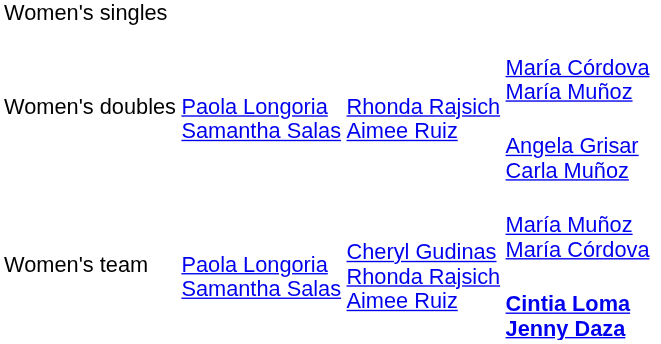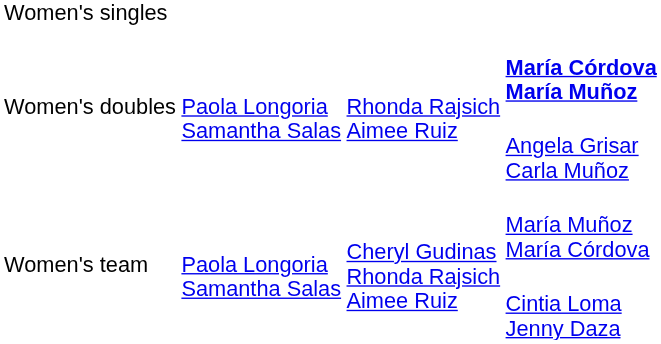(578, 79) normal -> (581, 79) bold
(568, 316) bold -> (564, 316) normal
